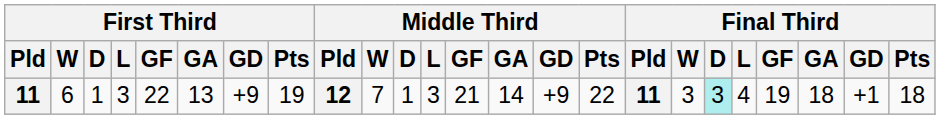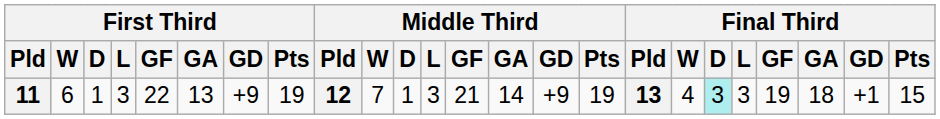(602, 95) 22 -> (602, 95) 19
(649, 95) 11 -> (649, 95) 13
(688, 95) 3 -> (688, 95) 4
(744, 95) 4 -> (744, 95) 3
(912, 95) 18 -> (912, 95) 15
